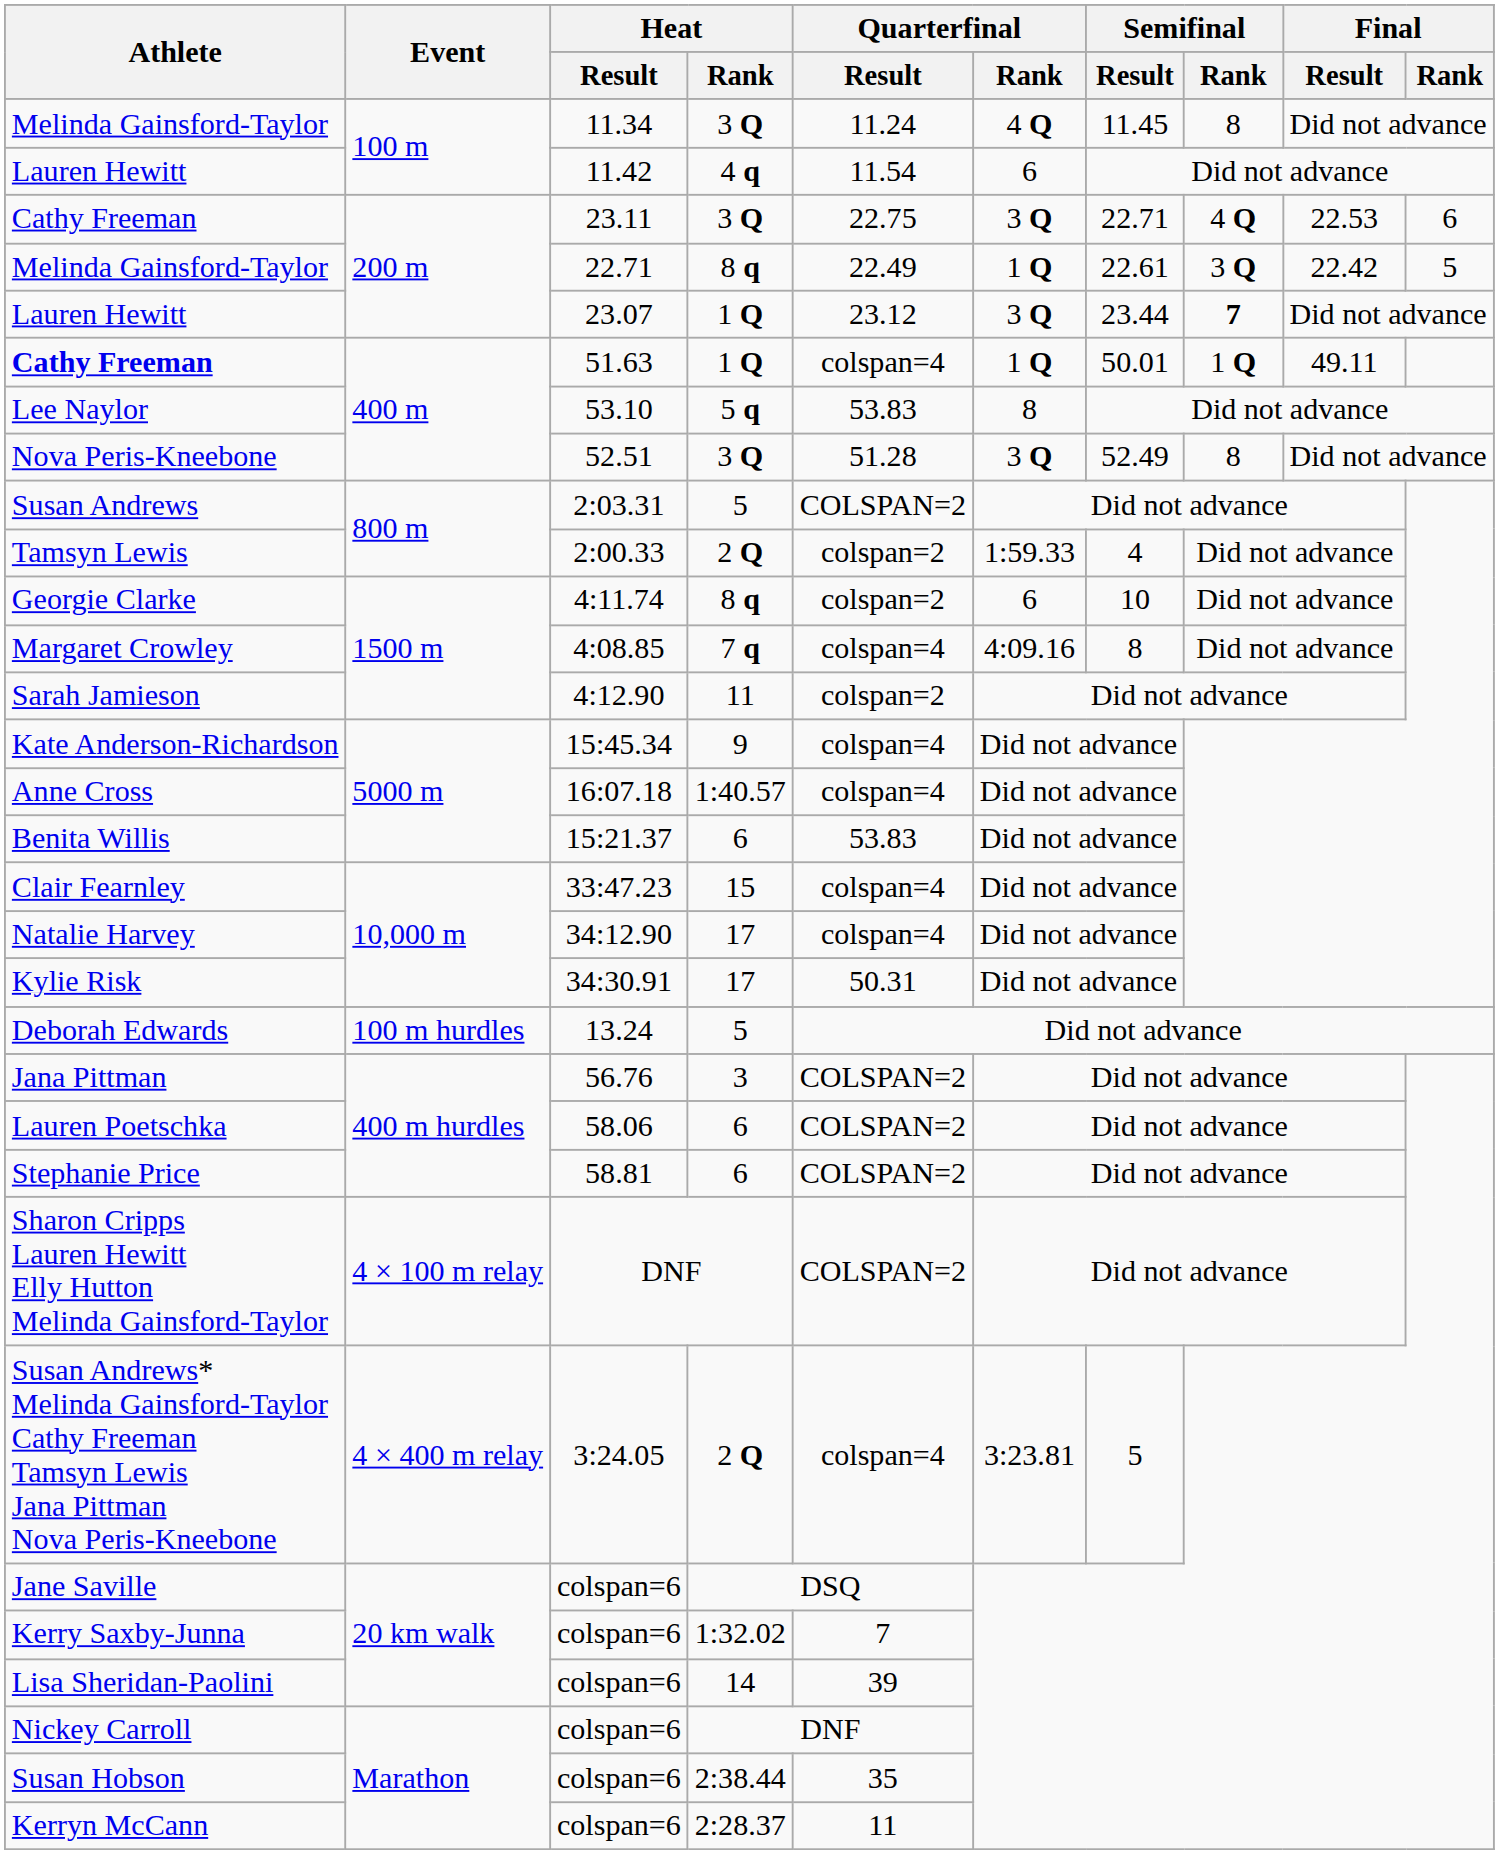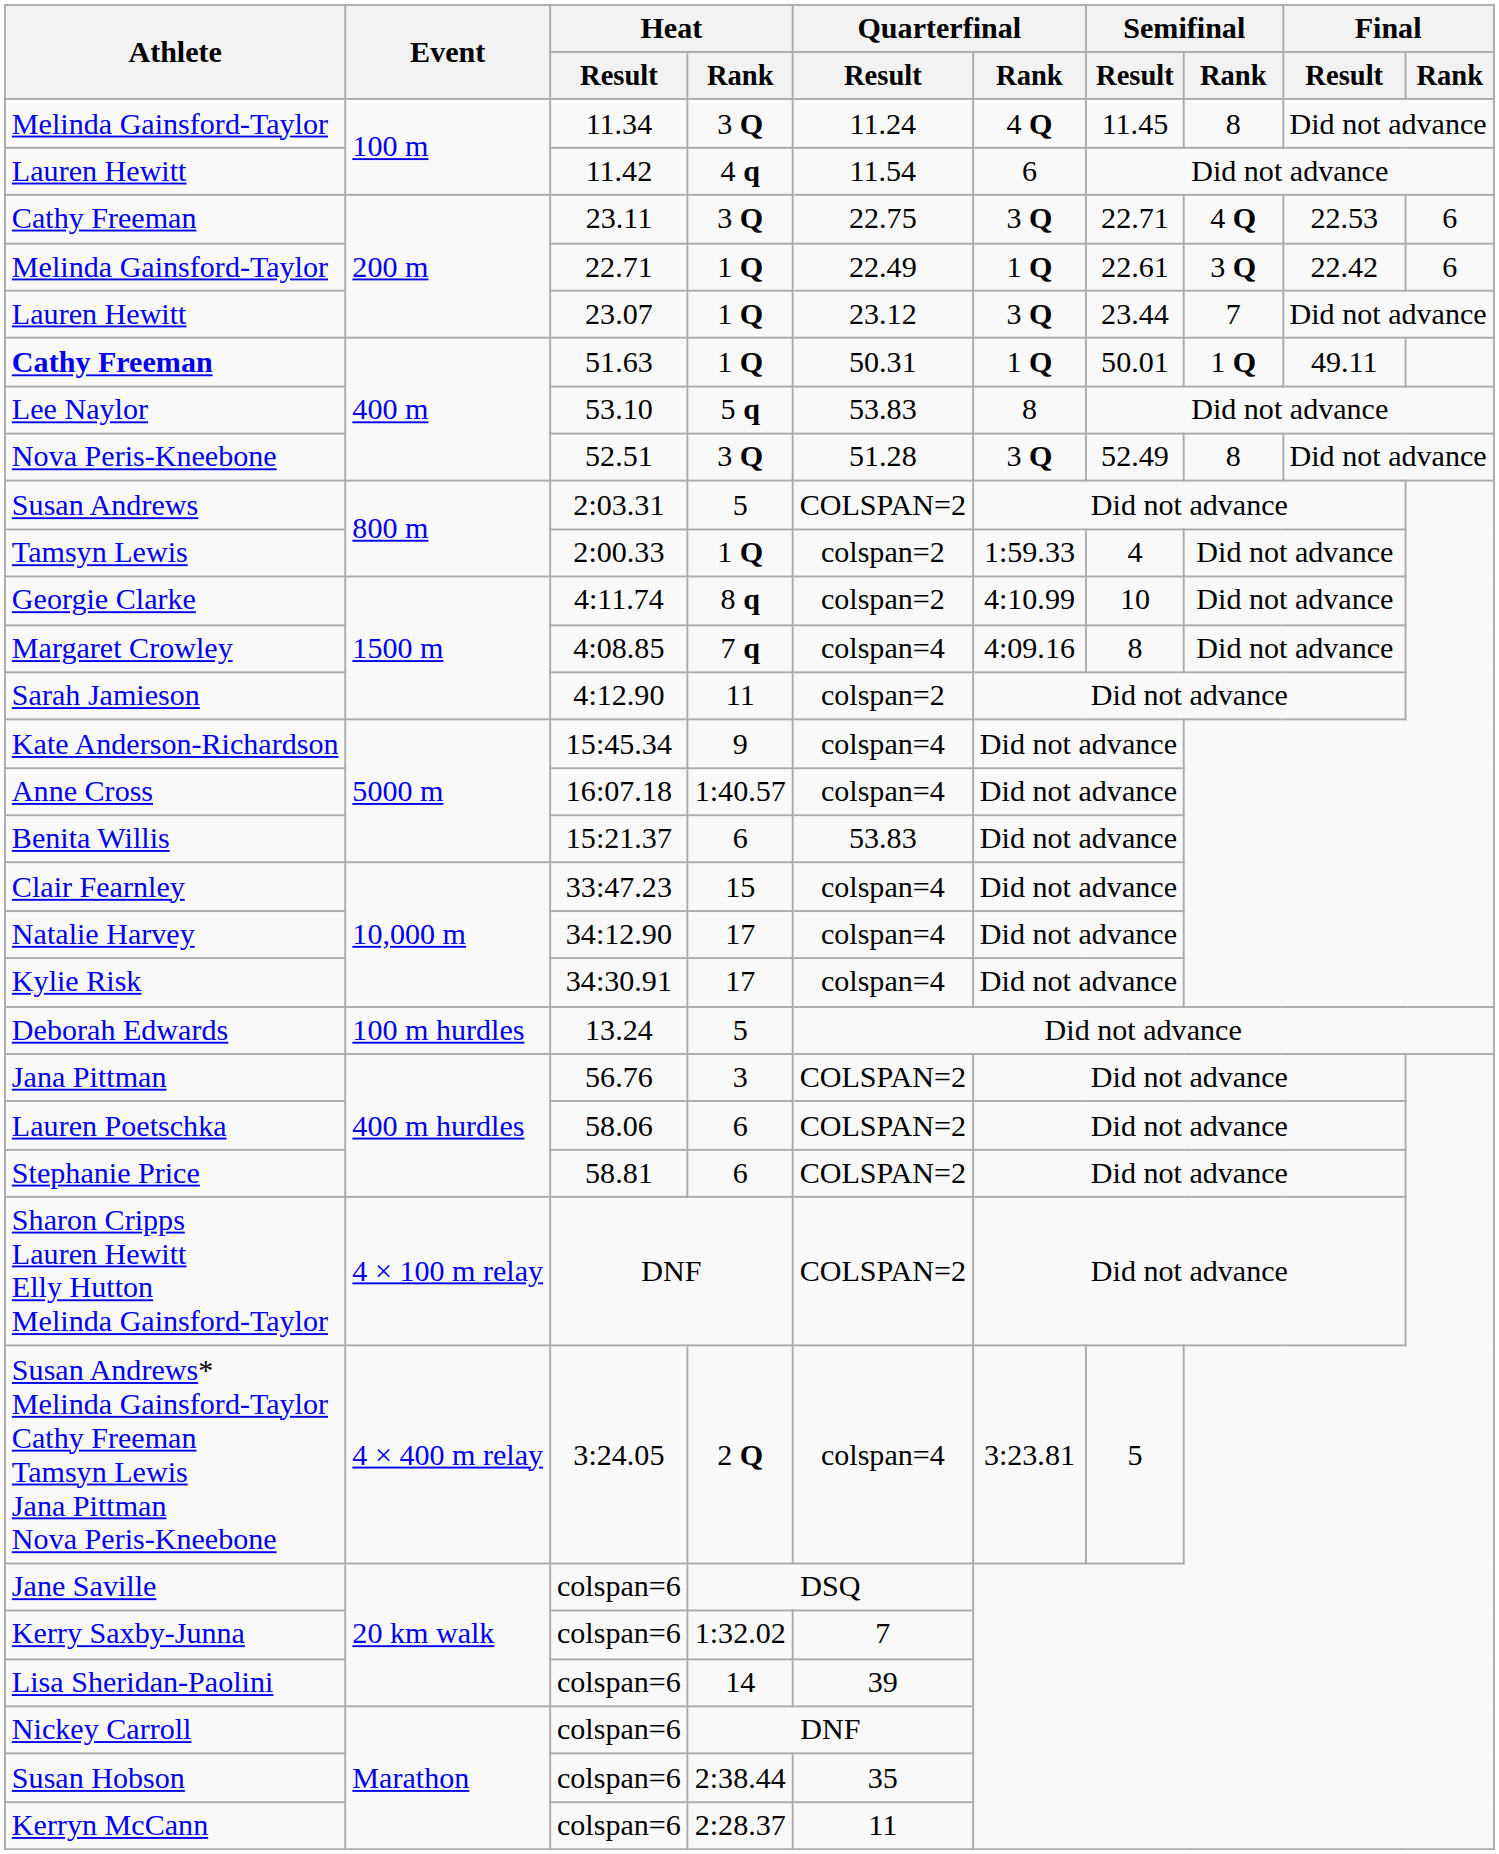(740, 266) 8 q -> (740, 266) 1 Q
(1450, 266) 5 -> (1450, 266) 6
(1233, 313) bold -> (1233, 313) normal
(883, 361) colspan=4 -> (883, 361) 50.31
(740, 552) 2 Q -> (740, 552) 1 Q
(1029, 600) 6 -> (1029, 600) 4:10.99
(883, 981) 50.31 -> (883, 981) colspan=4
